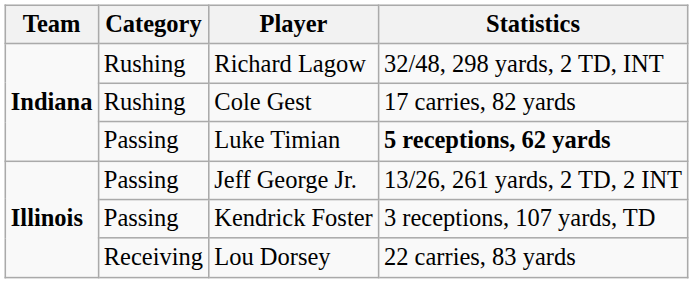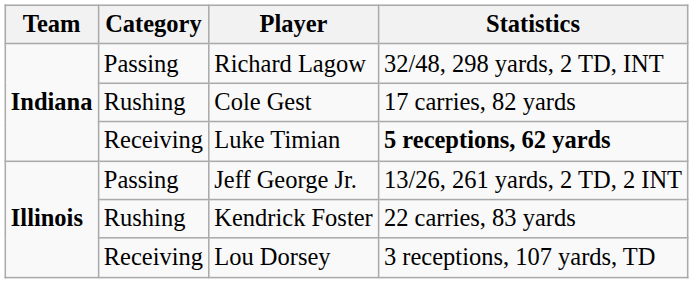(145, 63) Rushing -> (141, 63) Passing
(141, 140) Passing -> (153, 140) Receiving
(141, 218) Passing -> (145, 218) Rushing
(520, 218) 3 receptions, 107 yards, TD -> (480, 218) 22 carries, 83 yards
(480, 257) 22 carries, 83 yards -> (520, 257) 3 receptions, 107 yards, TD
